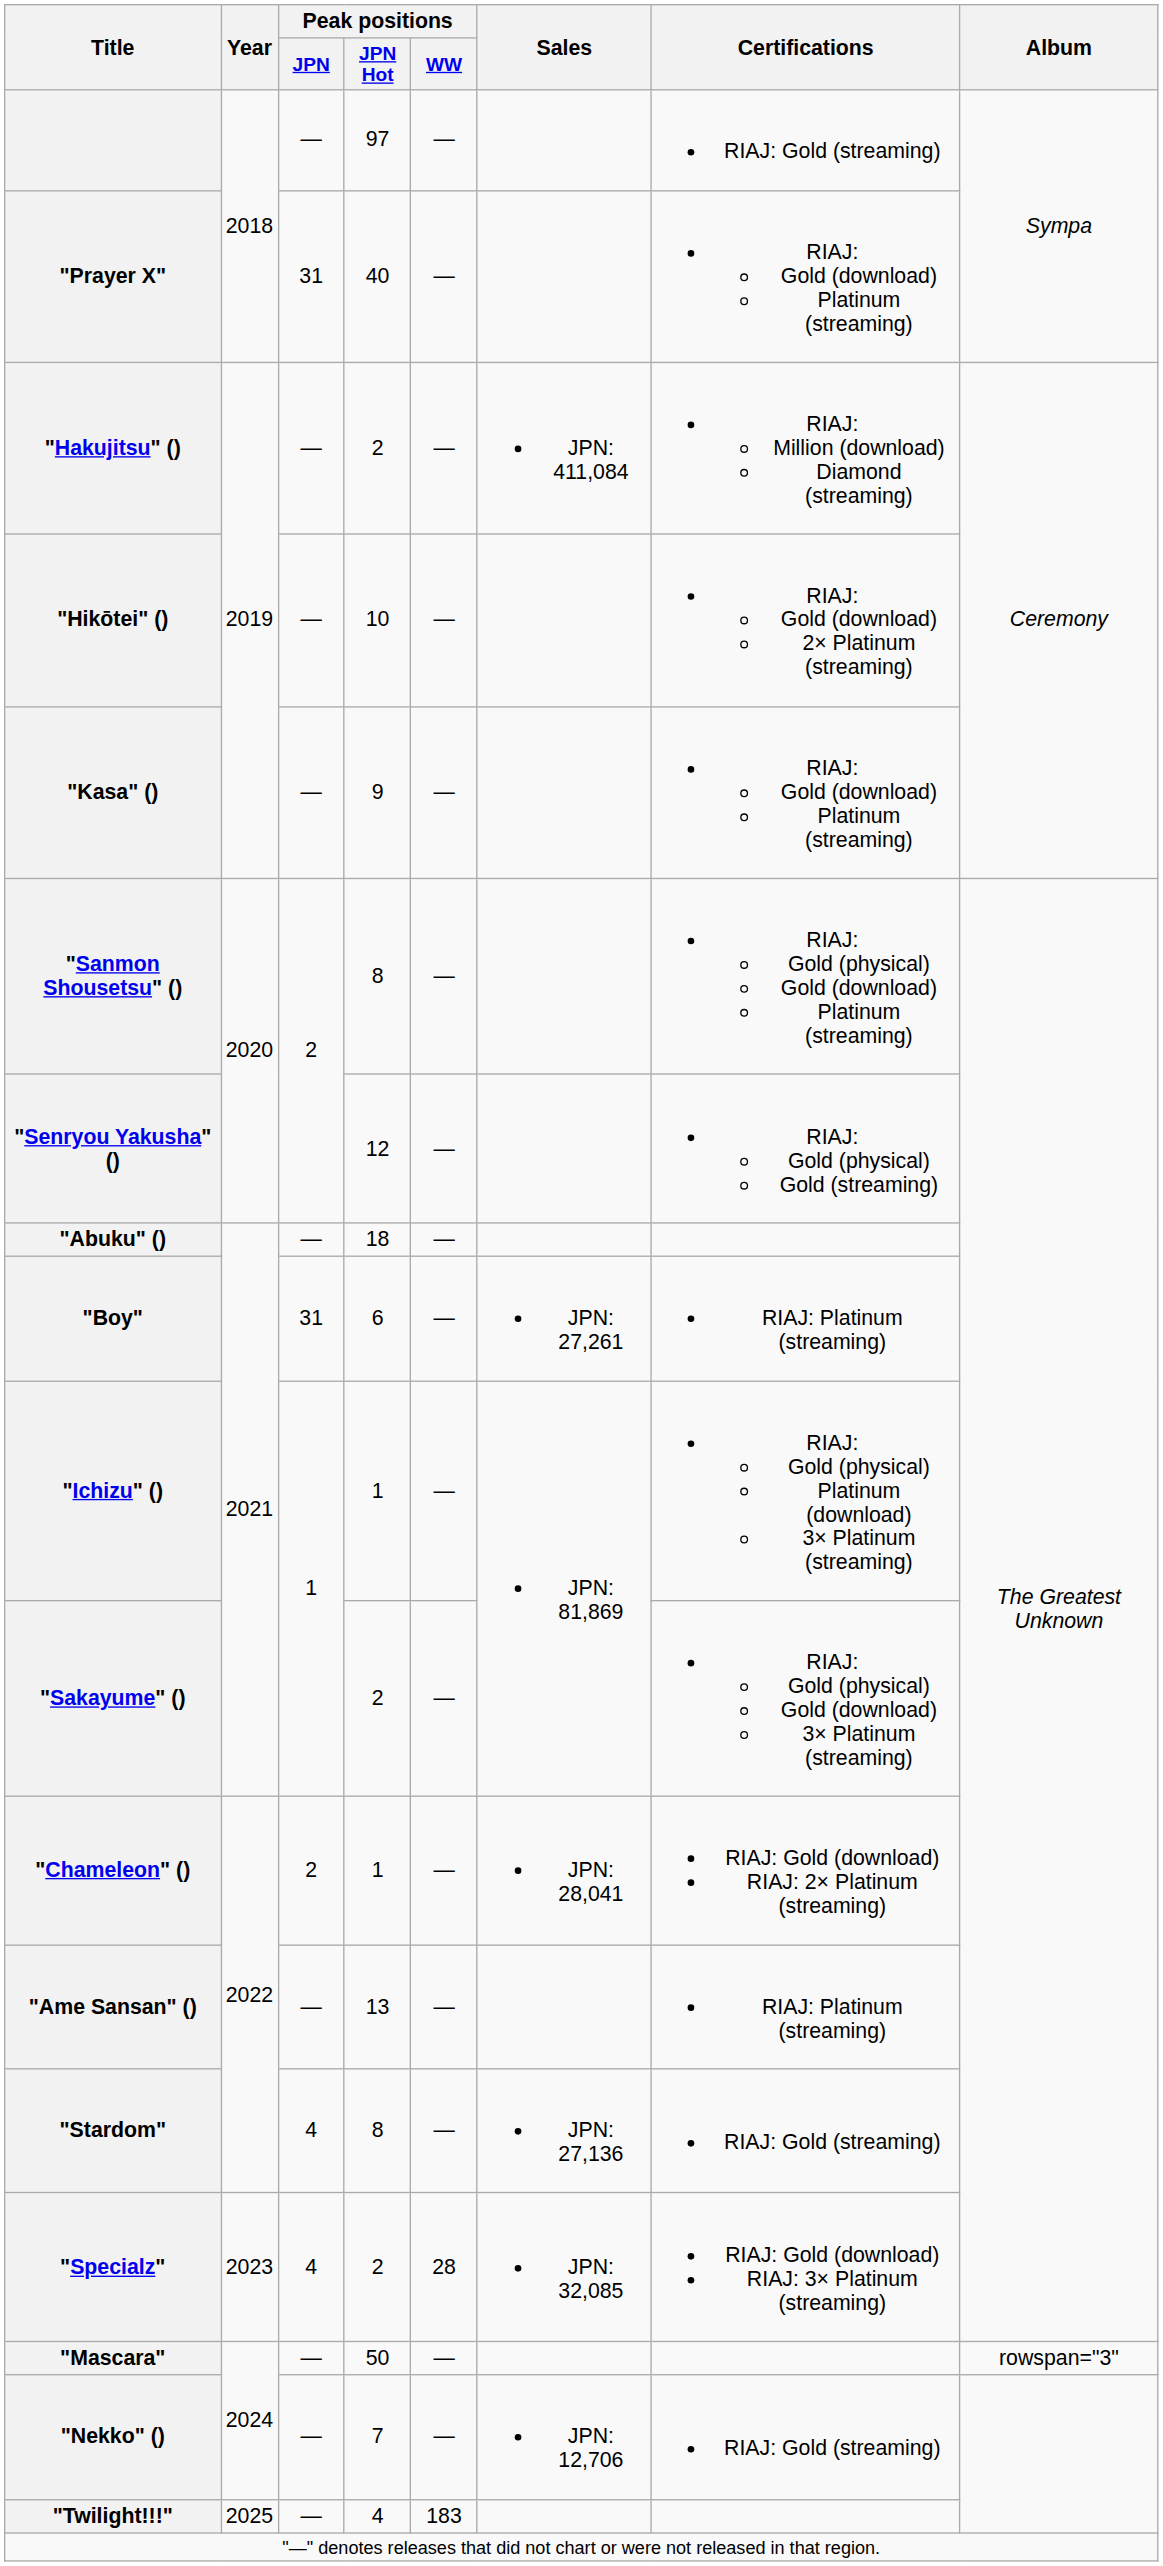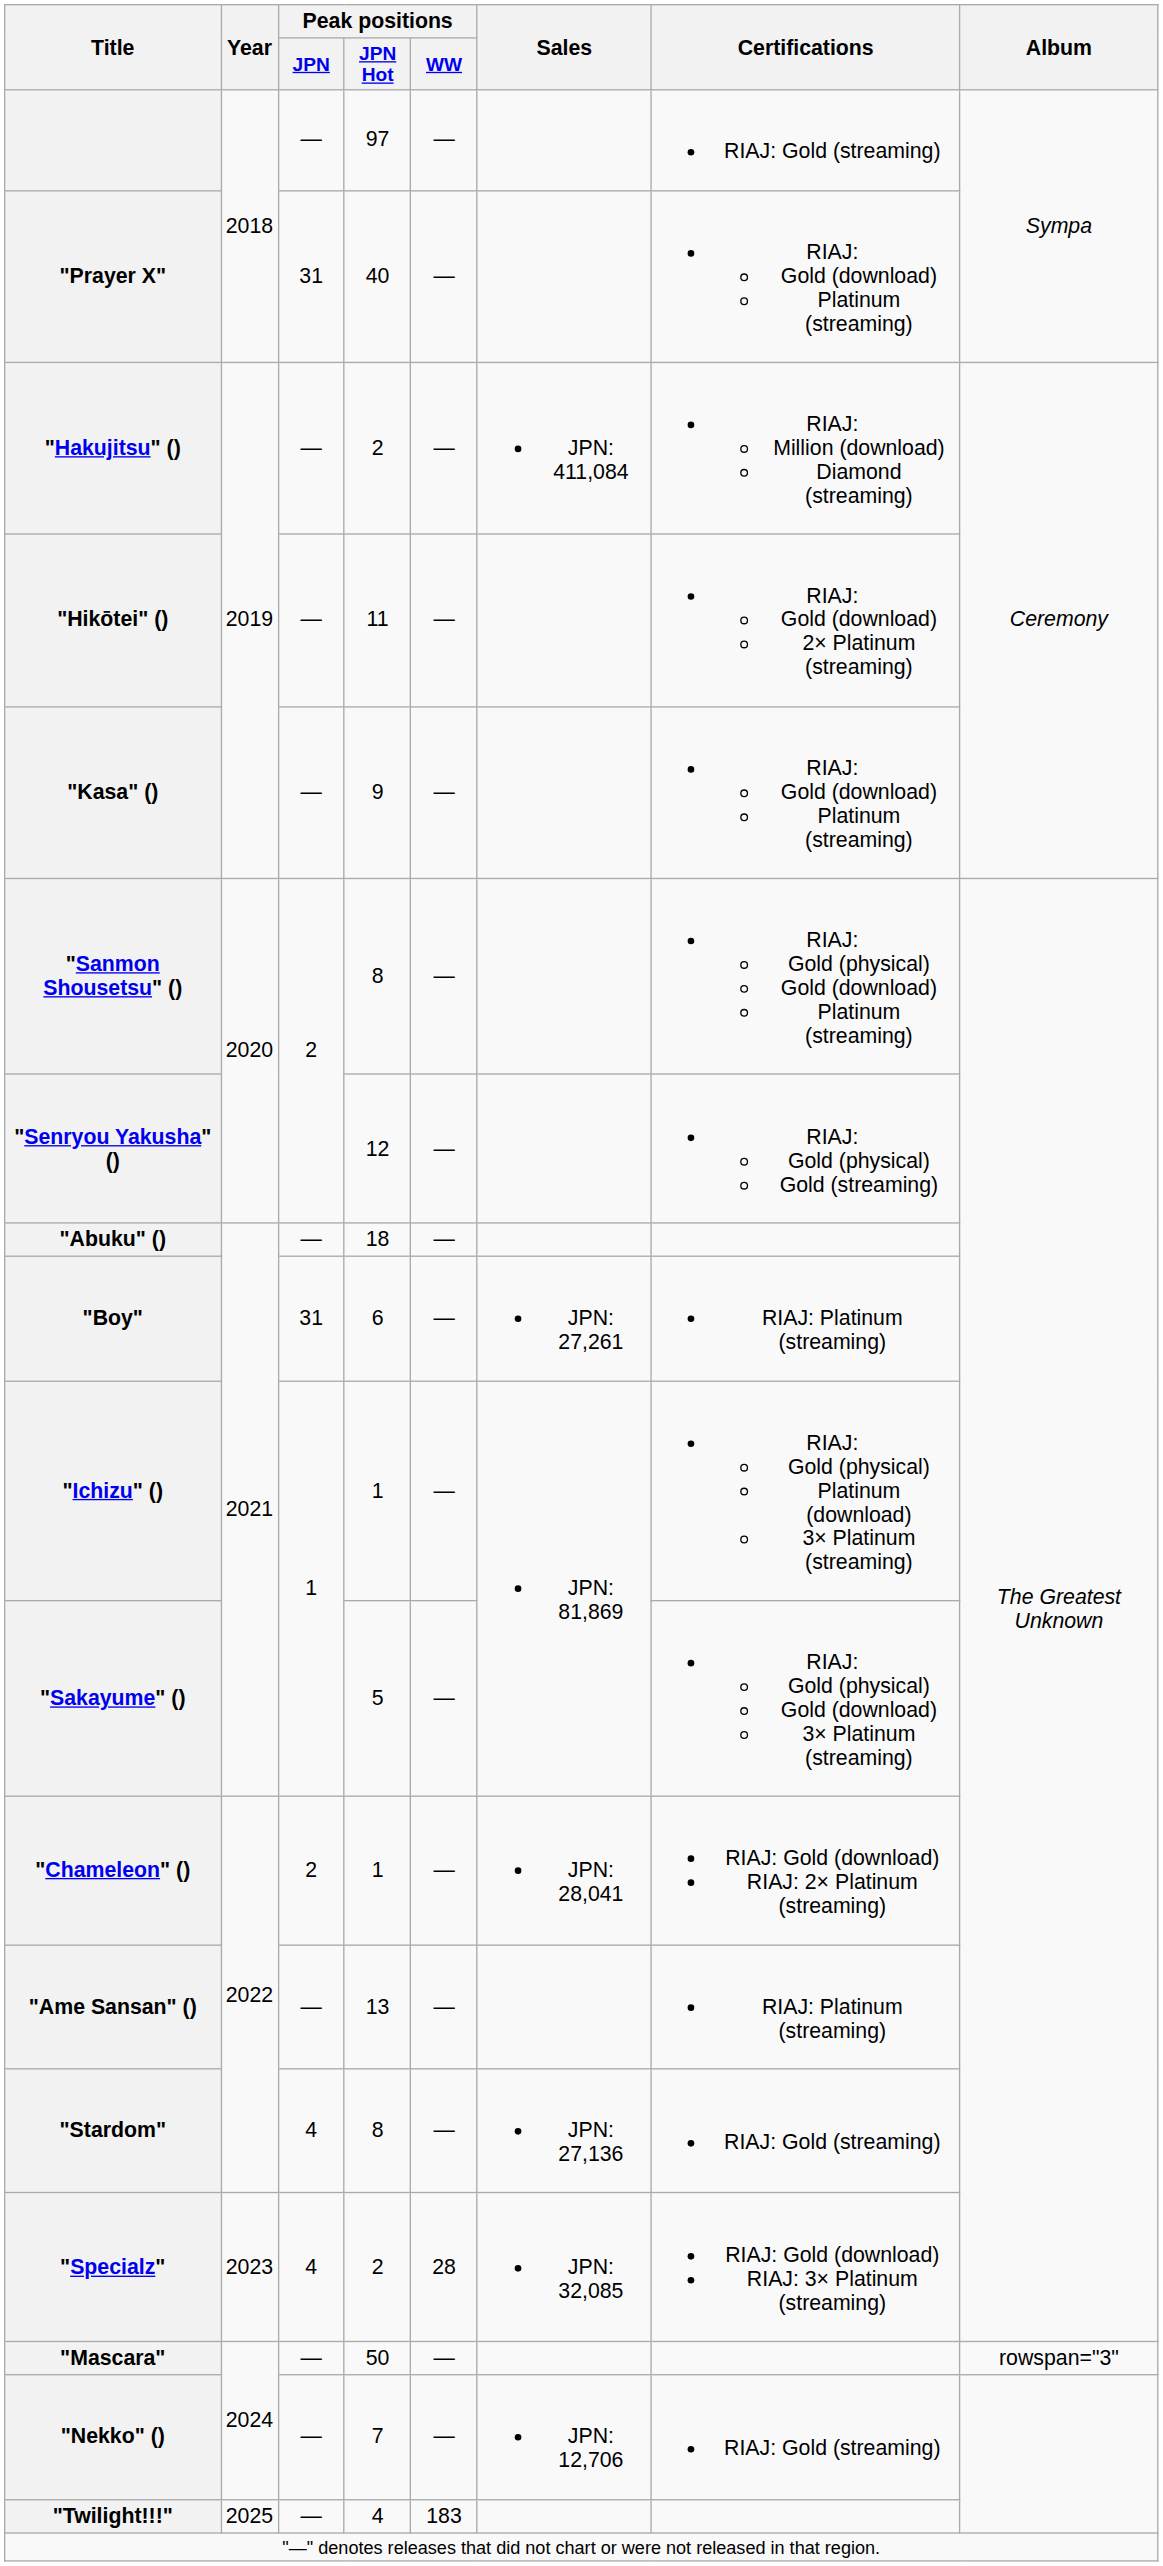(378, 620) 10 -> (378, 620) 11
(378, 1698) 2 -> (378, 1698) 5
